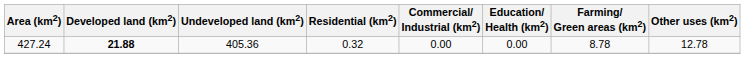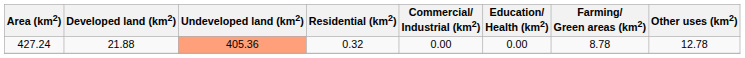(121, 44) bold -> (121, 44) normal
(242, 44) no background -> (242, 44) lightsalmon background
